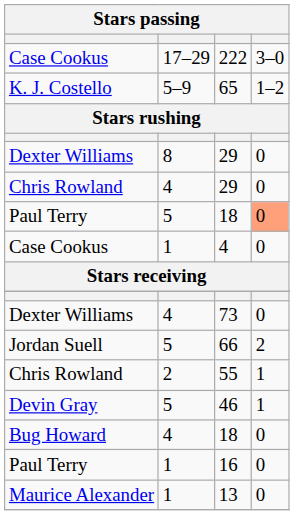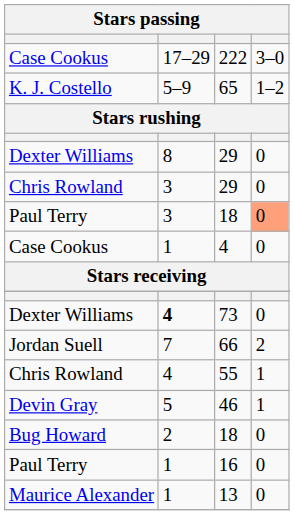(168, 186) 4 -> (168, 186) 3
(168, 216) 5 -> (168, 216) 3
(168, 315) normal -> (168, 315) bold
(168, 345) 5 -> (168, 345) 7
(168, 374) 2 -> (168, 374) 4
(168, 434) 4 -> (168, 434) 2
